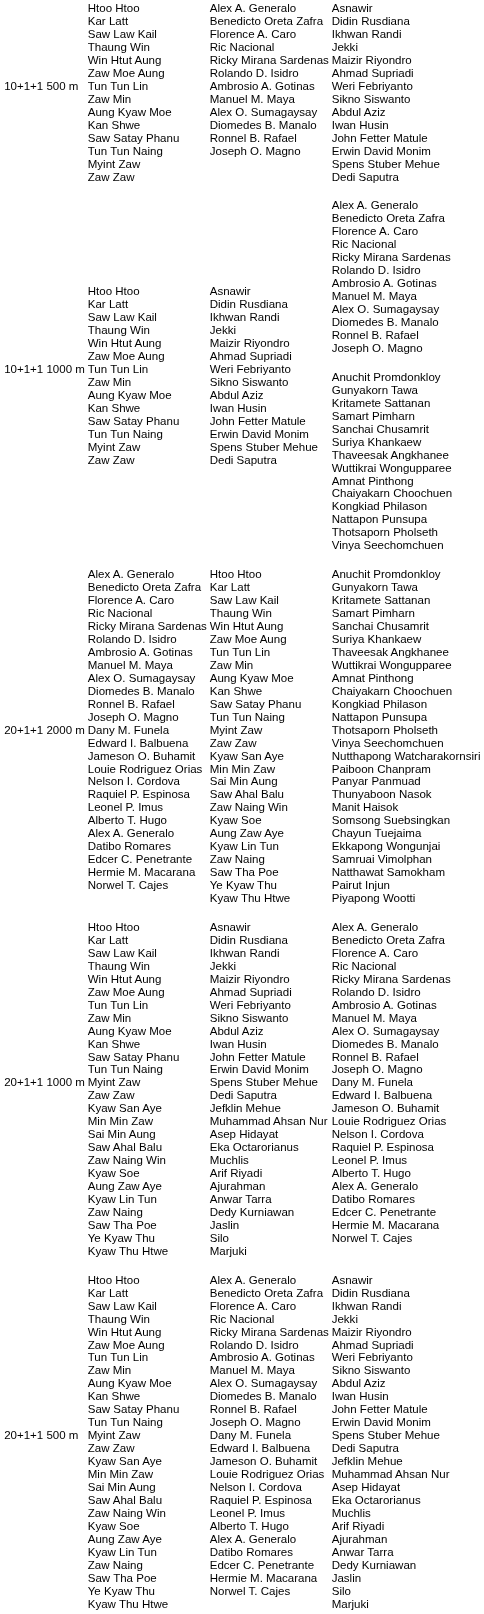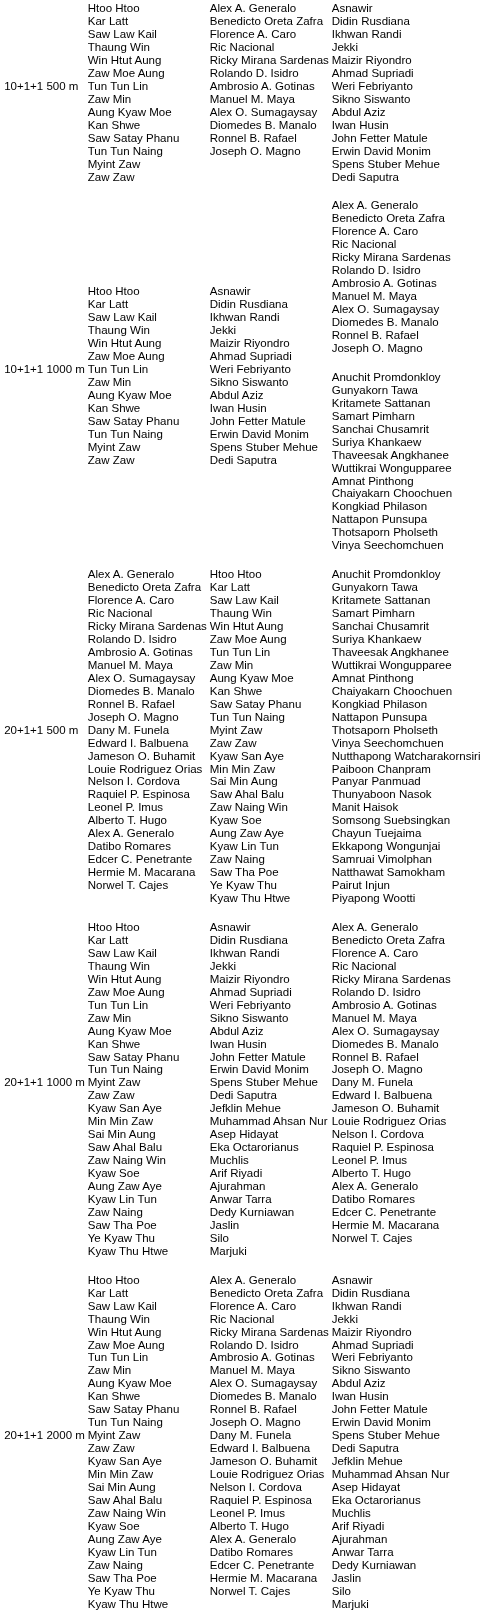(45, 730) 20+1+1 2000 m -> (41, 730) 20+1+1 500 m
(41, 1435) 20+1+1 500 m -> (45, 1435) 20+1+1 2000 m
